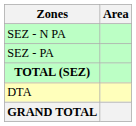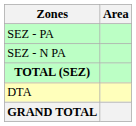rows swapped: (31, 53) <-> (37, 33)
